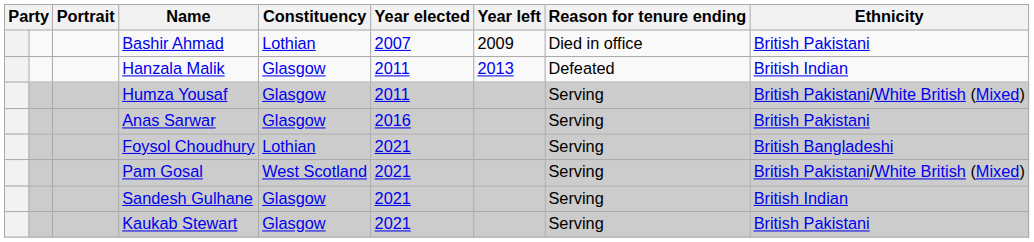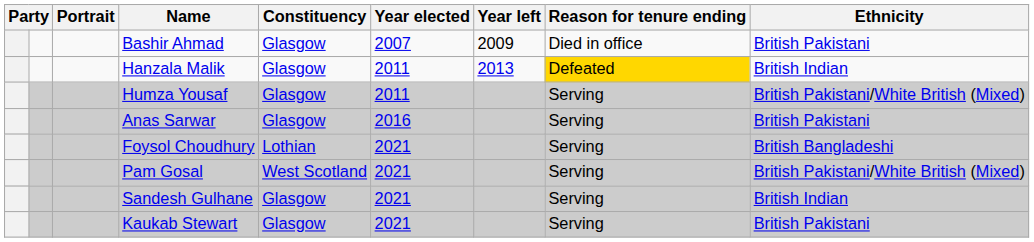(289, 43) Lothian -> (294, 43) Glasgow
(582, 69) no background -> (582, 69) gold background
